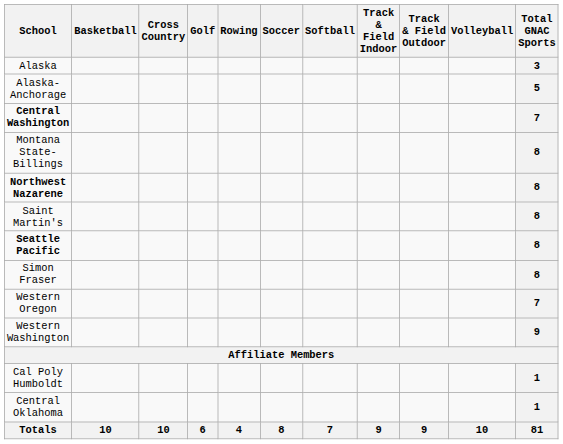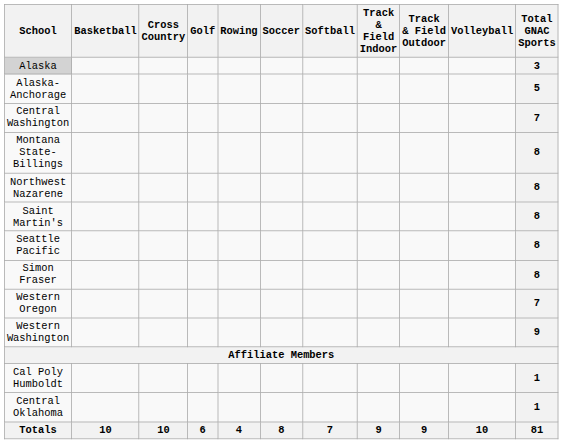(38, 66) no background -> (38, 66) lightgrey background
(38, 118) bold -> (38, 118) normal
(38, 188) bold -> (38, 188) normal
(38, 246) bold -> (38, 246) normal
